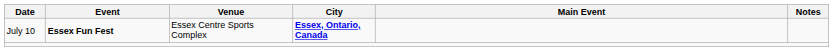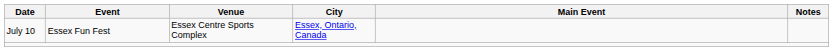(81, 30) bold -> (79, 30) normal
(328, 30) bold -> (326, 30) normal
